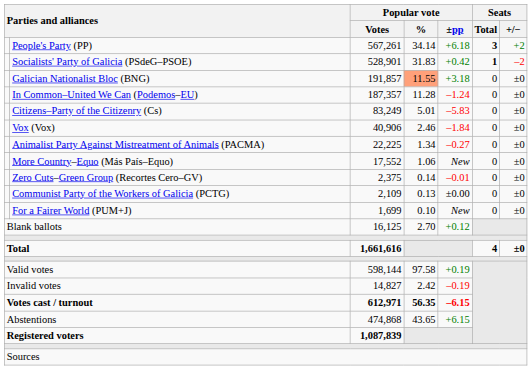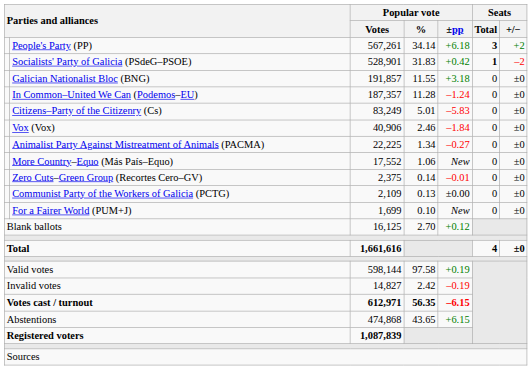(424, 78) lightsalmon background -> (424, 78) no background
